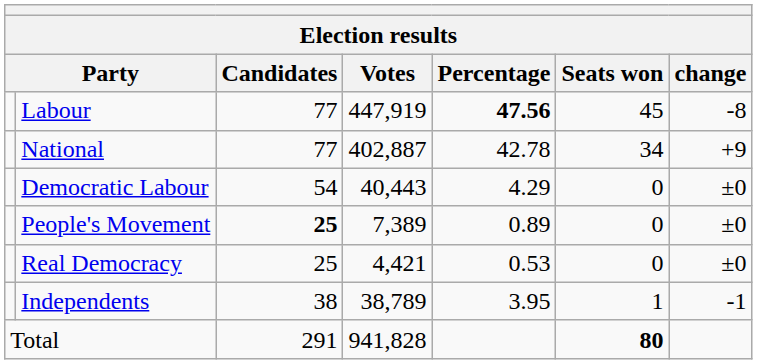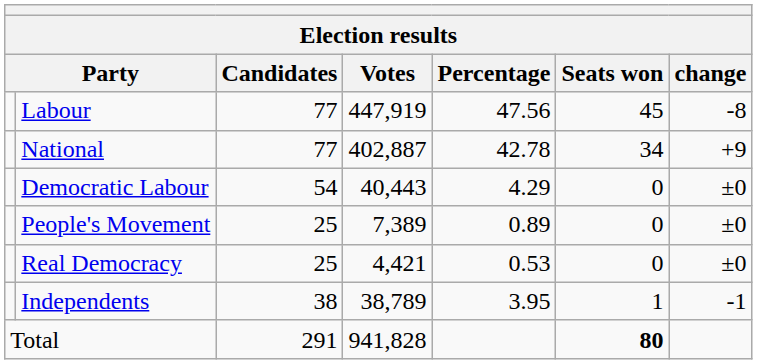(523, 110) bold -> (523, 110) normal
(325, 224) bold -> (325, 224) normal
